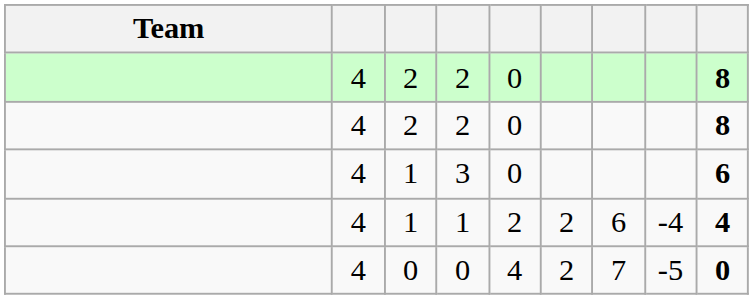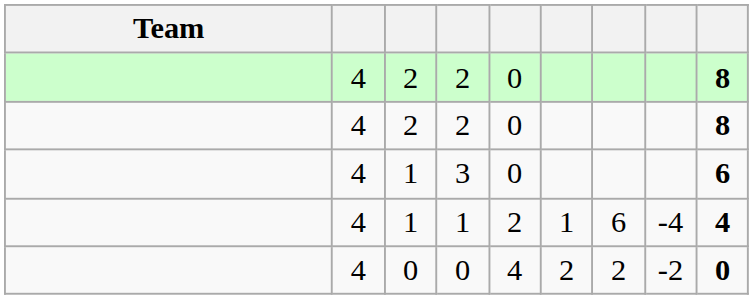(567, 221) 2 -> (567, 221) 1
(619, 269) 7 -> (619, 269) 2
(671, 269) -5 -> (671, 269) -2
